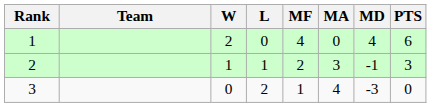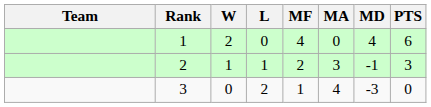columns swapped: (32, 16) <-> (135, 16)
